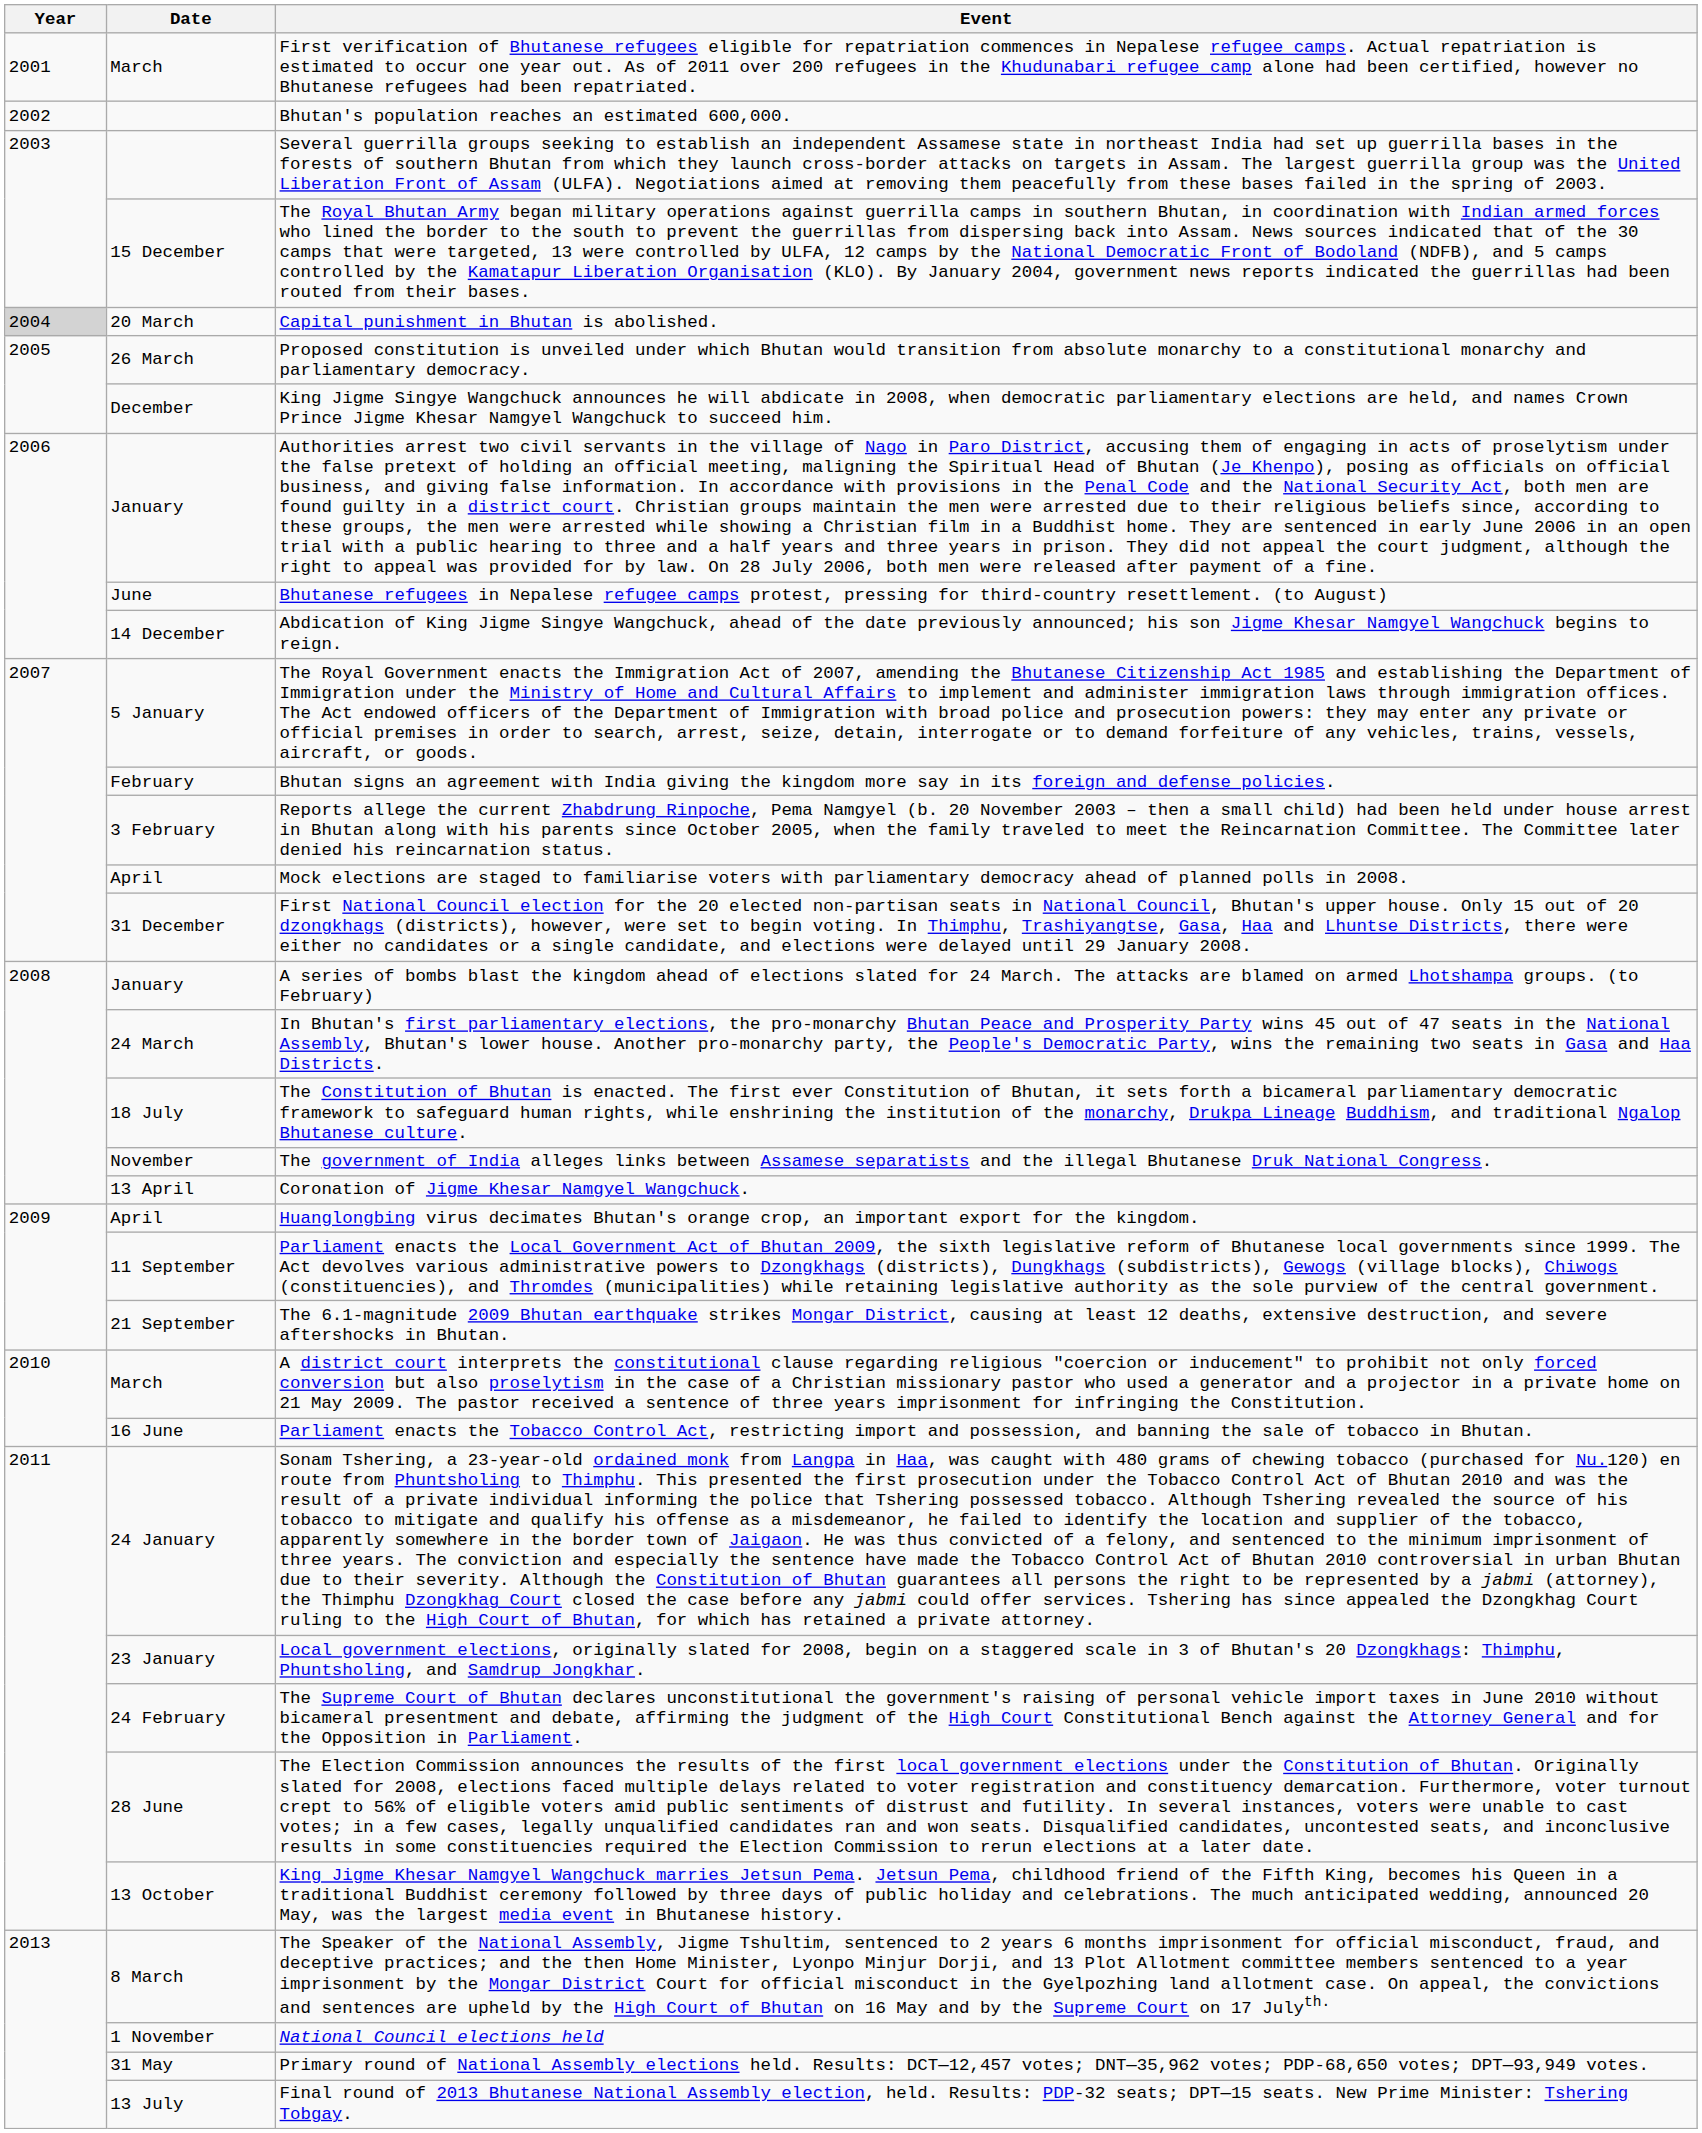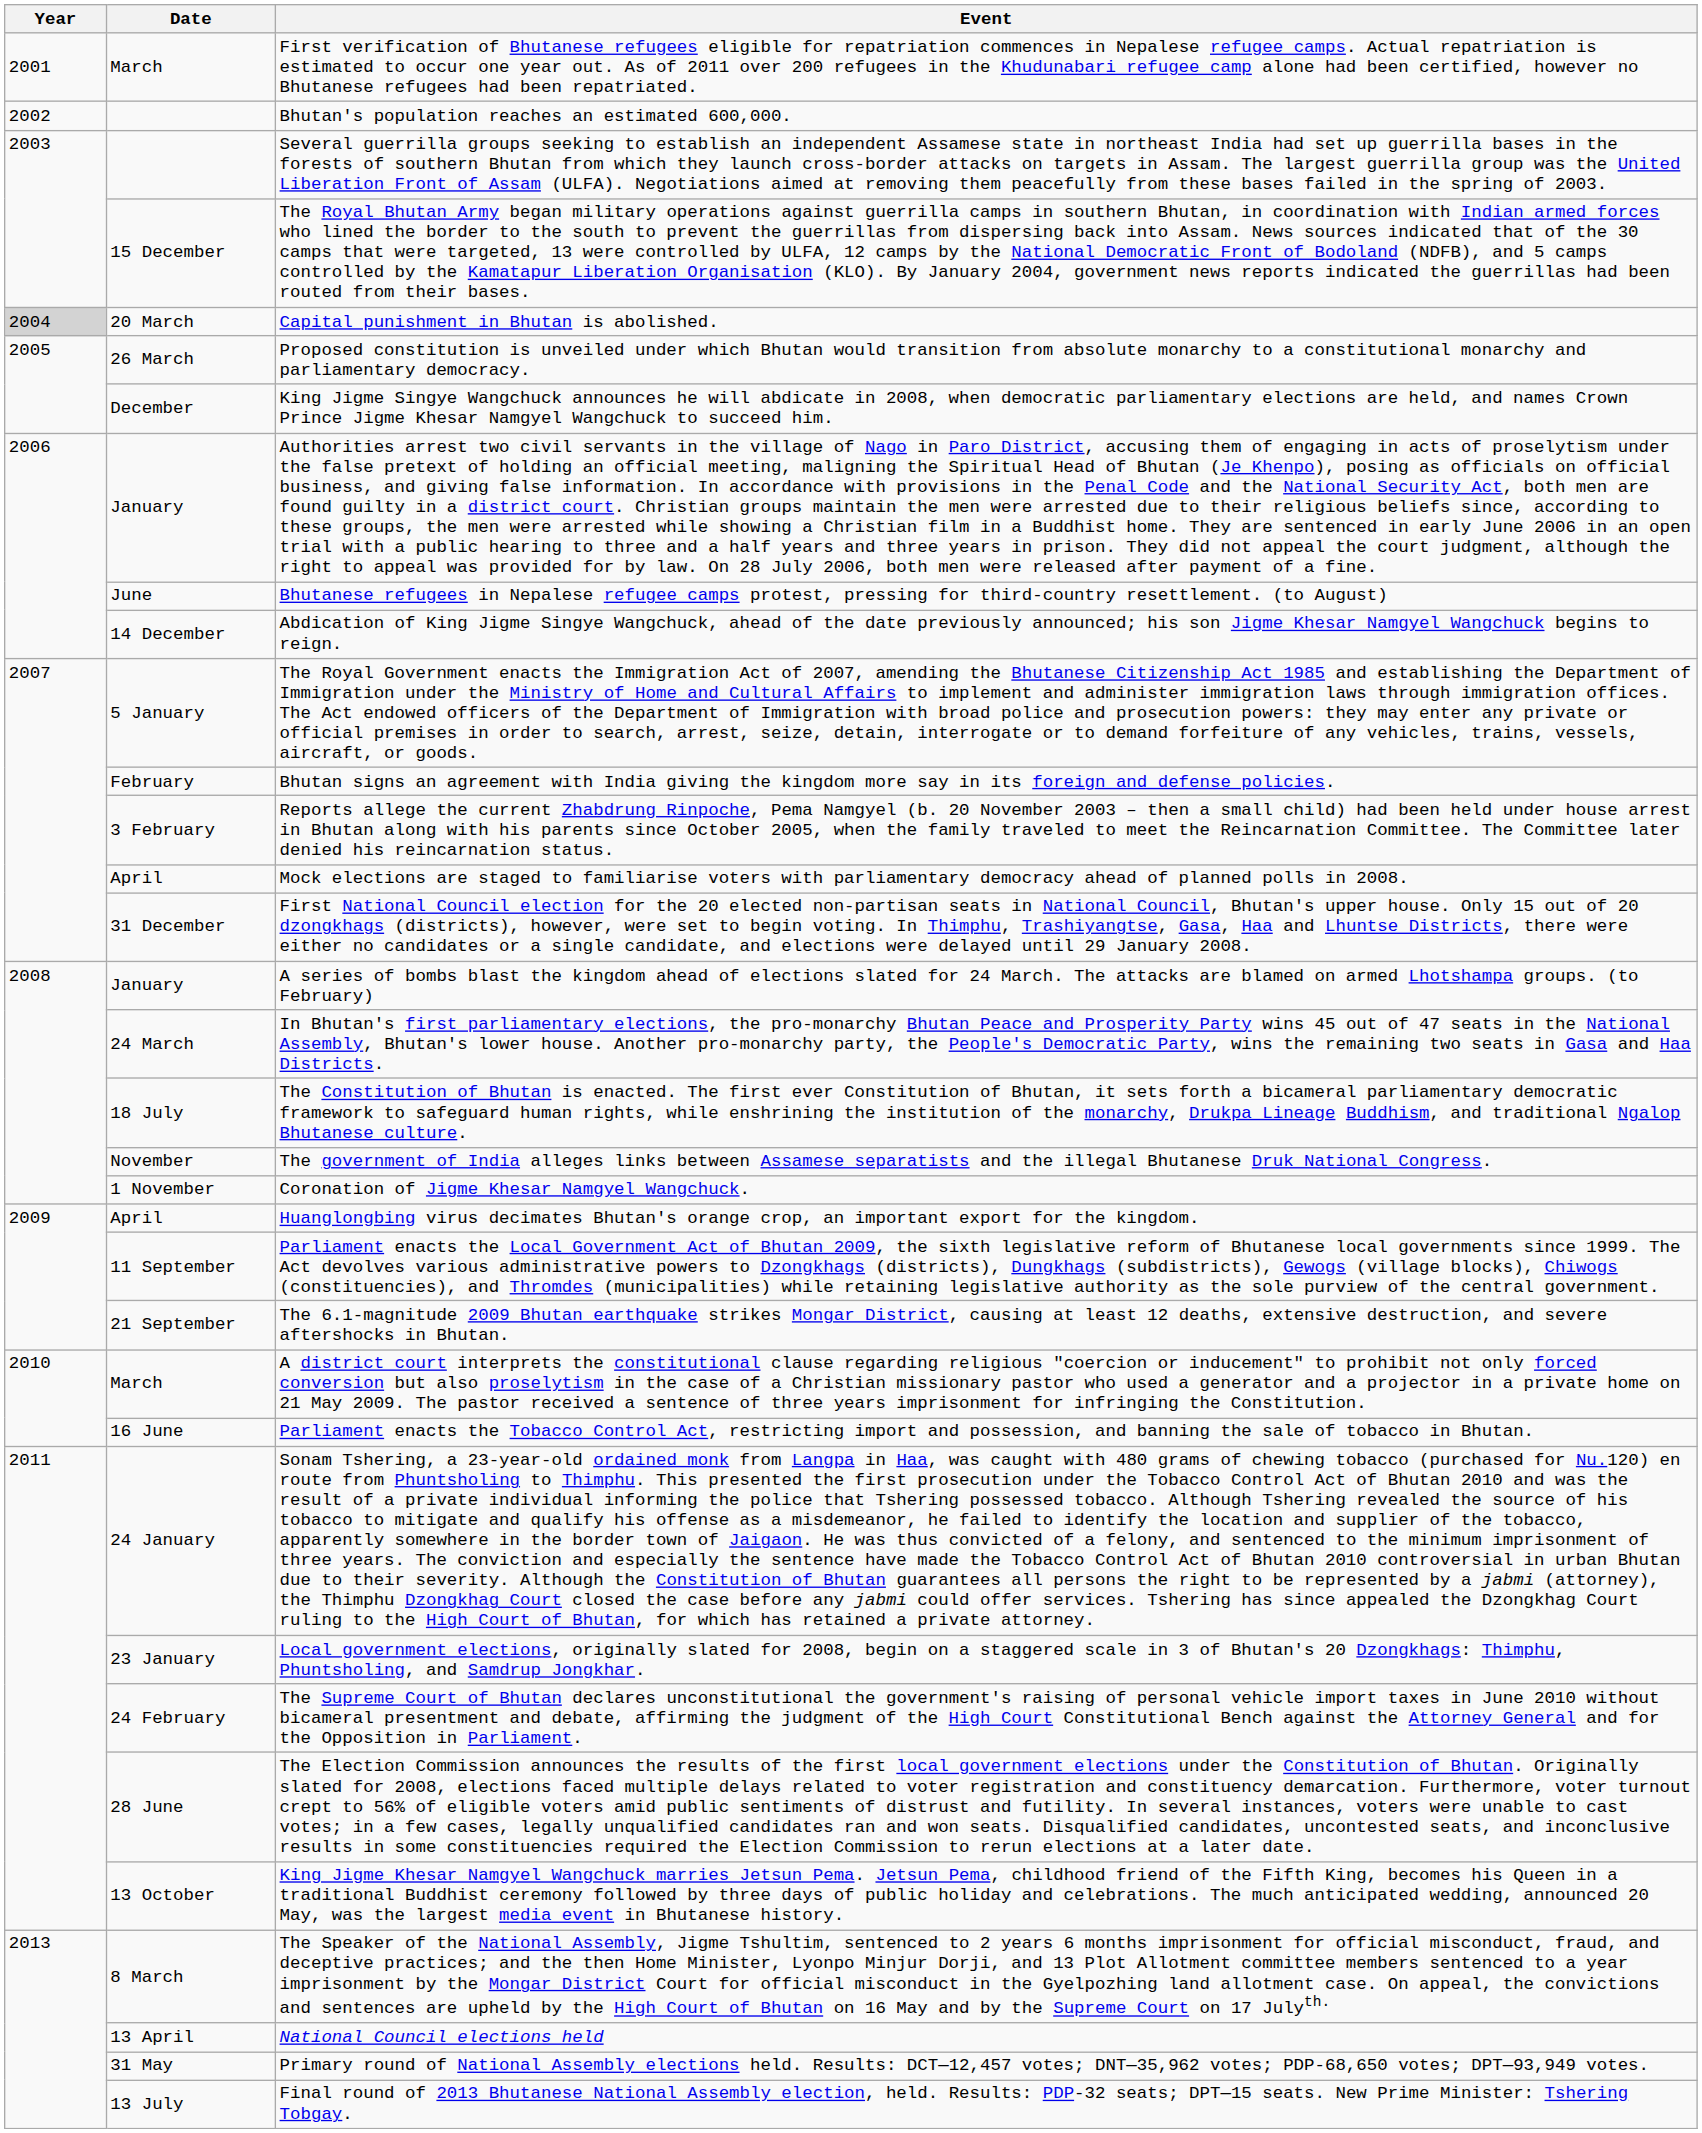(152, 1190) 13 April -> (163, 1190) 1 November
(163, 2037) 1 November -> (152, 2037) 13 April
